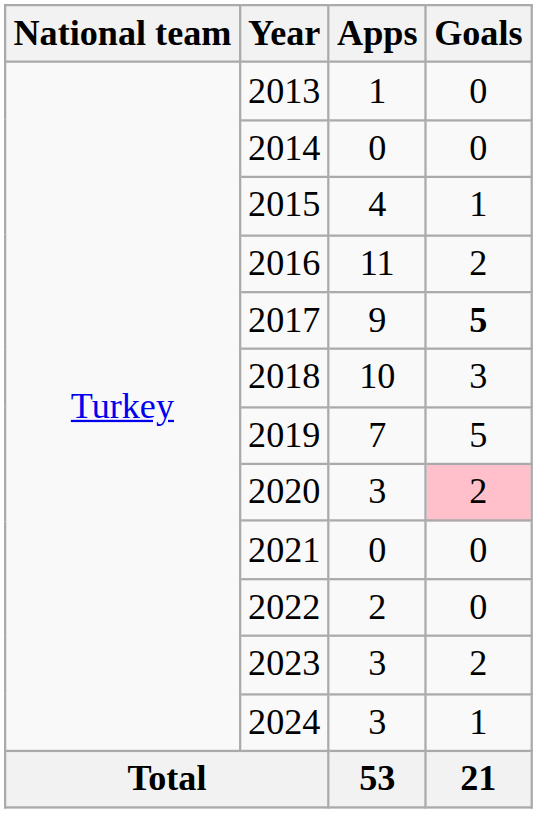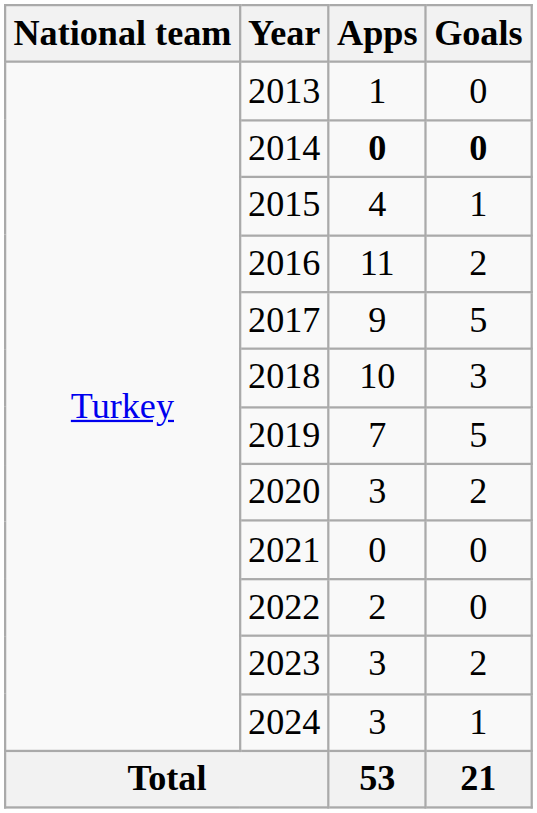(377, 147) normal -> (377, 147) bold
(478, 147) normal -> (478, 147) bold
(478, 319) bold -> (478, 319) normal
(478, 491) pink background -> (478, 491) no background
